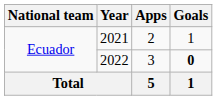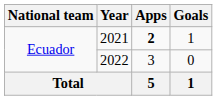(151, 38) normal -> (151, 38) bold
(191, 60) bold -> (191, 60) normal
